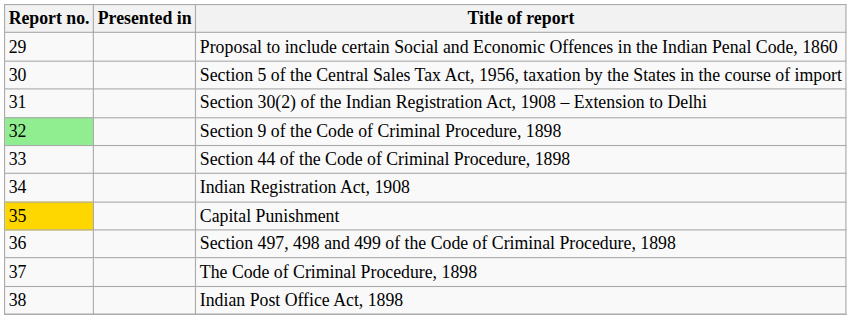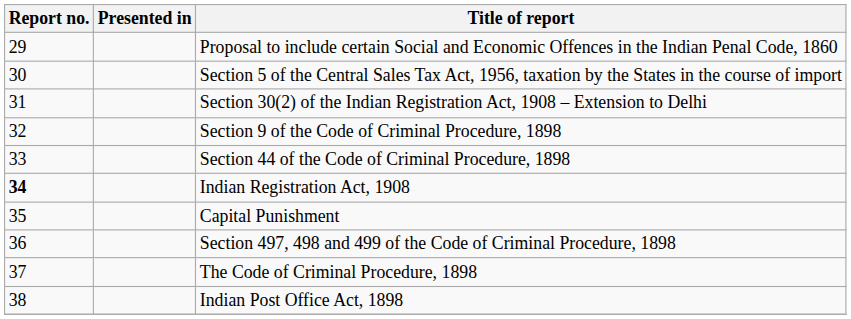(18, 131) lightgreen background -> (18, 131) no background
(18, 187) normal -> (18, 187) bold
(18, 215) gold background -> (18, 215) no background
